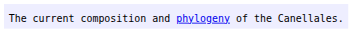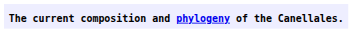(176, 18) normal -> (176, 18) bold
